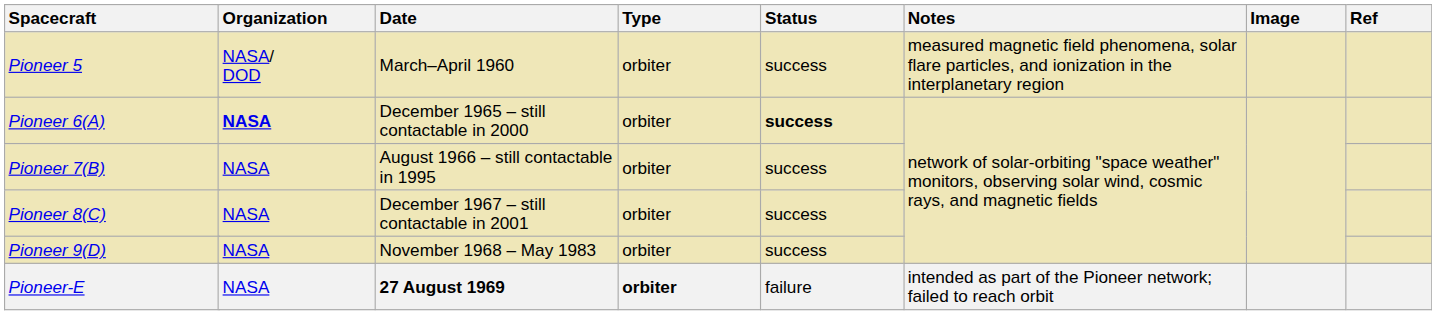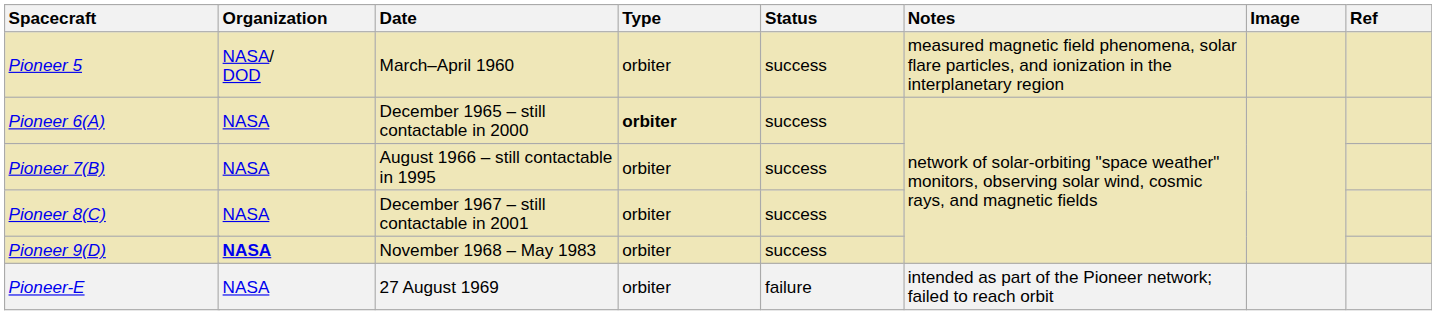(247, 121) bold -> (246, 121) normal
(647, 121) normal -> (649, 121) bold
(799, 121) bold -> (796, 121) normal
(246, 250) normal -> (247, 250) bold
(442, 287) bold -> (439, 287) normal
(649, 287) bold -> (647, 287) normal
